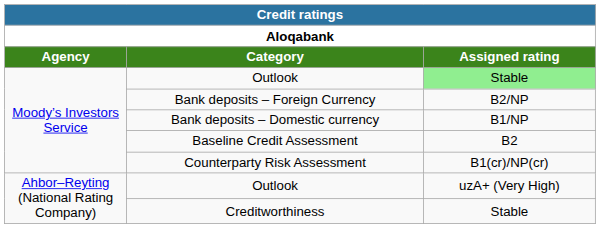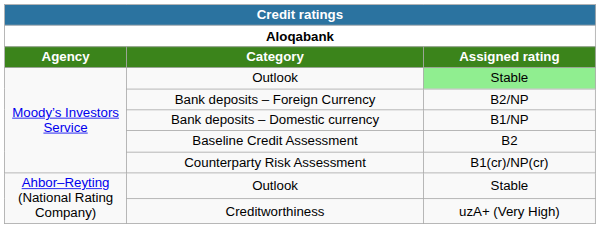(509, 185) uzA+ (Very High) -> (509, 185) Stable
(509, 211) Stable -> (509, 211) uzA+ (Very High)
